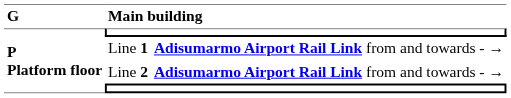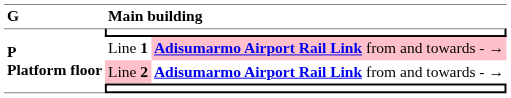(329, 48) no background -> (329, 48) pink background
(128, 71) no background -> (128, 71) pink background
